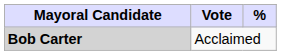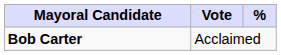(45, 38) lightgrey background -> (45, 38) no background
